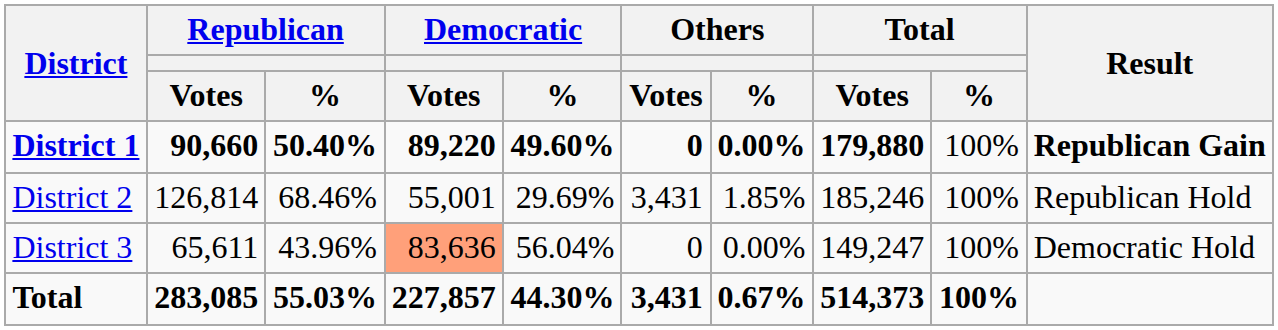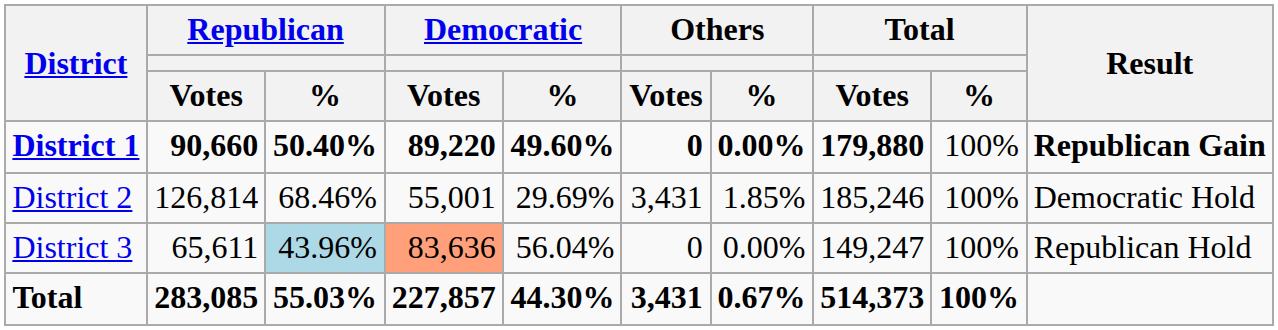(1143, 196) Republican Hold -> (1144, 196) Democratic Hold
(328, 247) no background -> (328, 247) lightblue background
(1144, 247) Democratic Hold -> (1143, 247) Republican Hold
